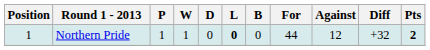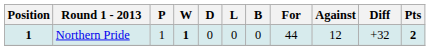(29, 34) normal -> (29, 34) bold
(186, 34) normal -> (186, 34) bold
(234, 34) bold -> (234, 34) normal
